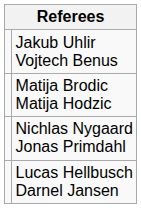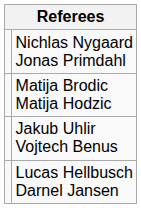rows swapped: (67, 51) <-> (74, 138)
